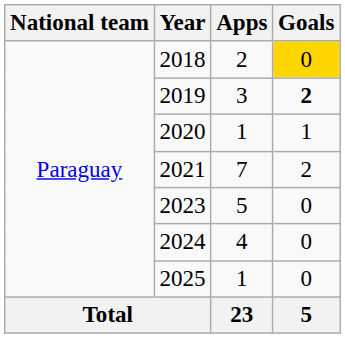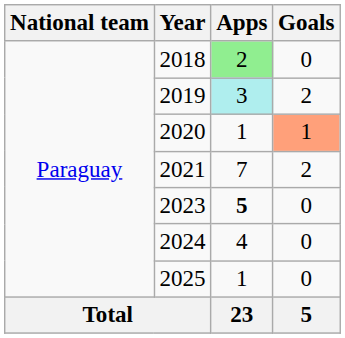(242, 59) no background -> (242, 59) lightgreen background
(306, 59) gold background -> (306, 59) no background
(242, 95) no background -> (242, 95) paleturquoise background
(306, 95) bold -> (306, 95) normal
(306, 132) no background -> (306, 132) lightsalmon background
(242, 205) normal -> (242, 205) bold
